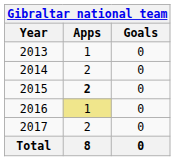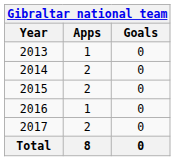(87, 89) bold -> (87, 89) normal
(87, 108) khaki background -> (87, 108) no background
